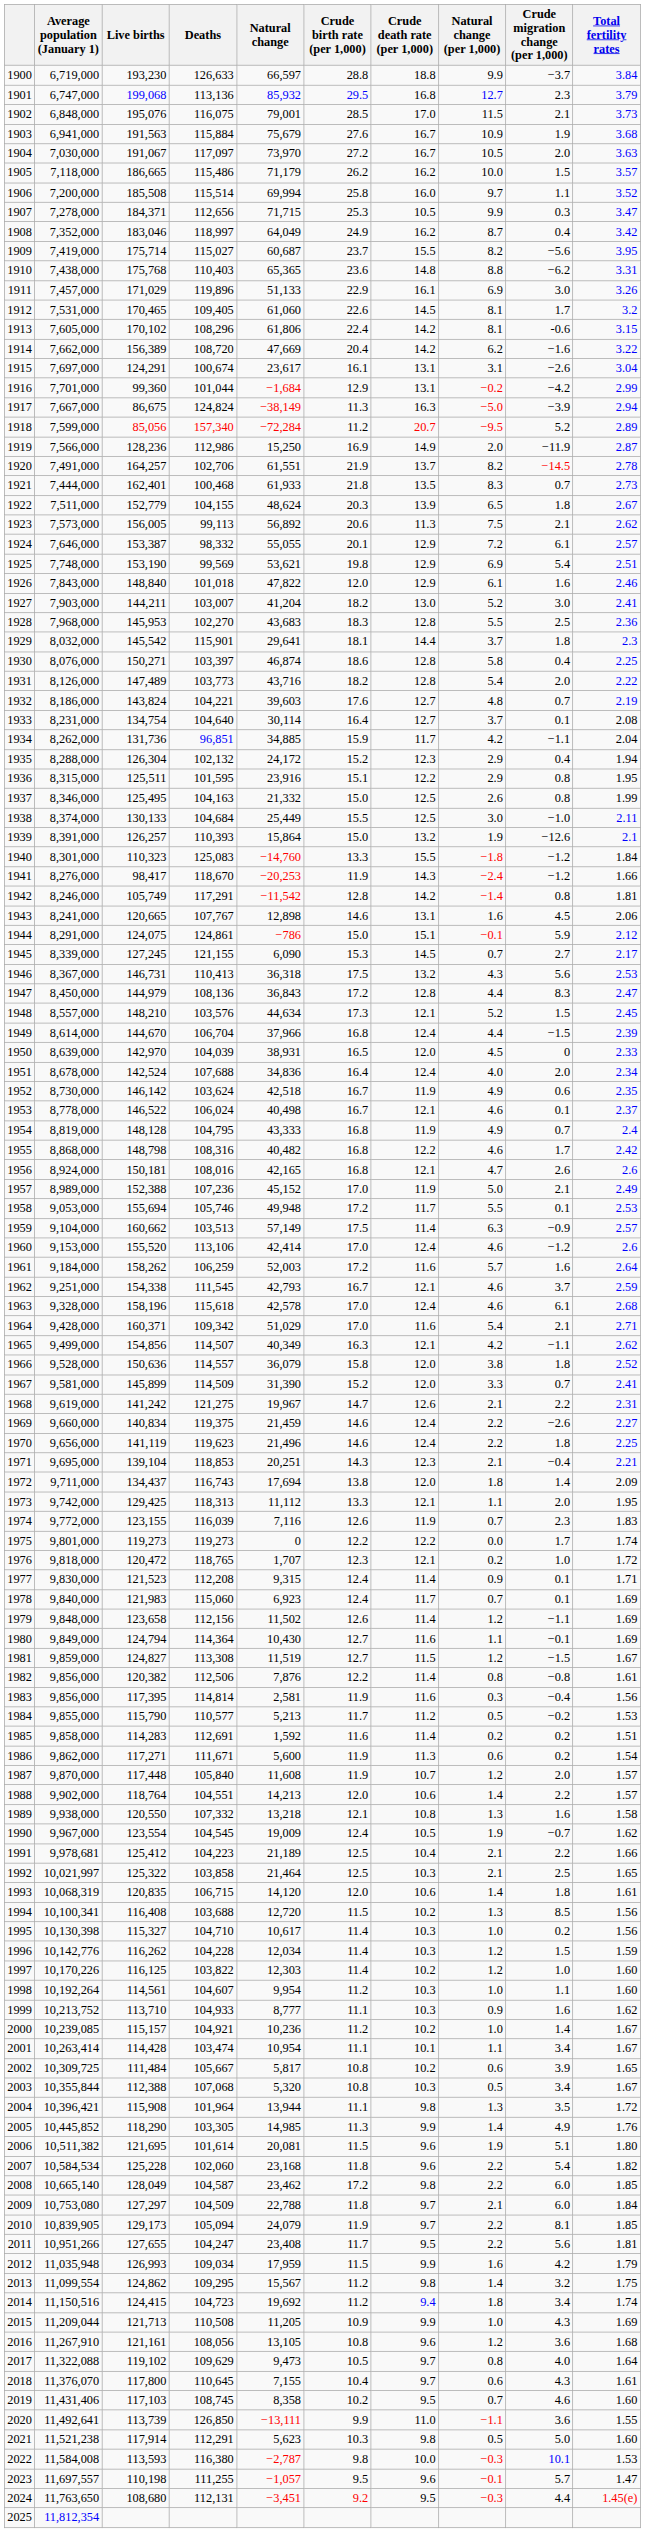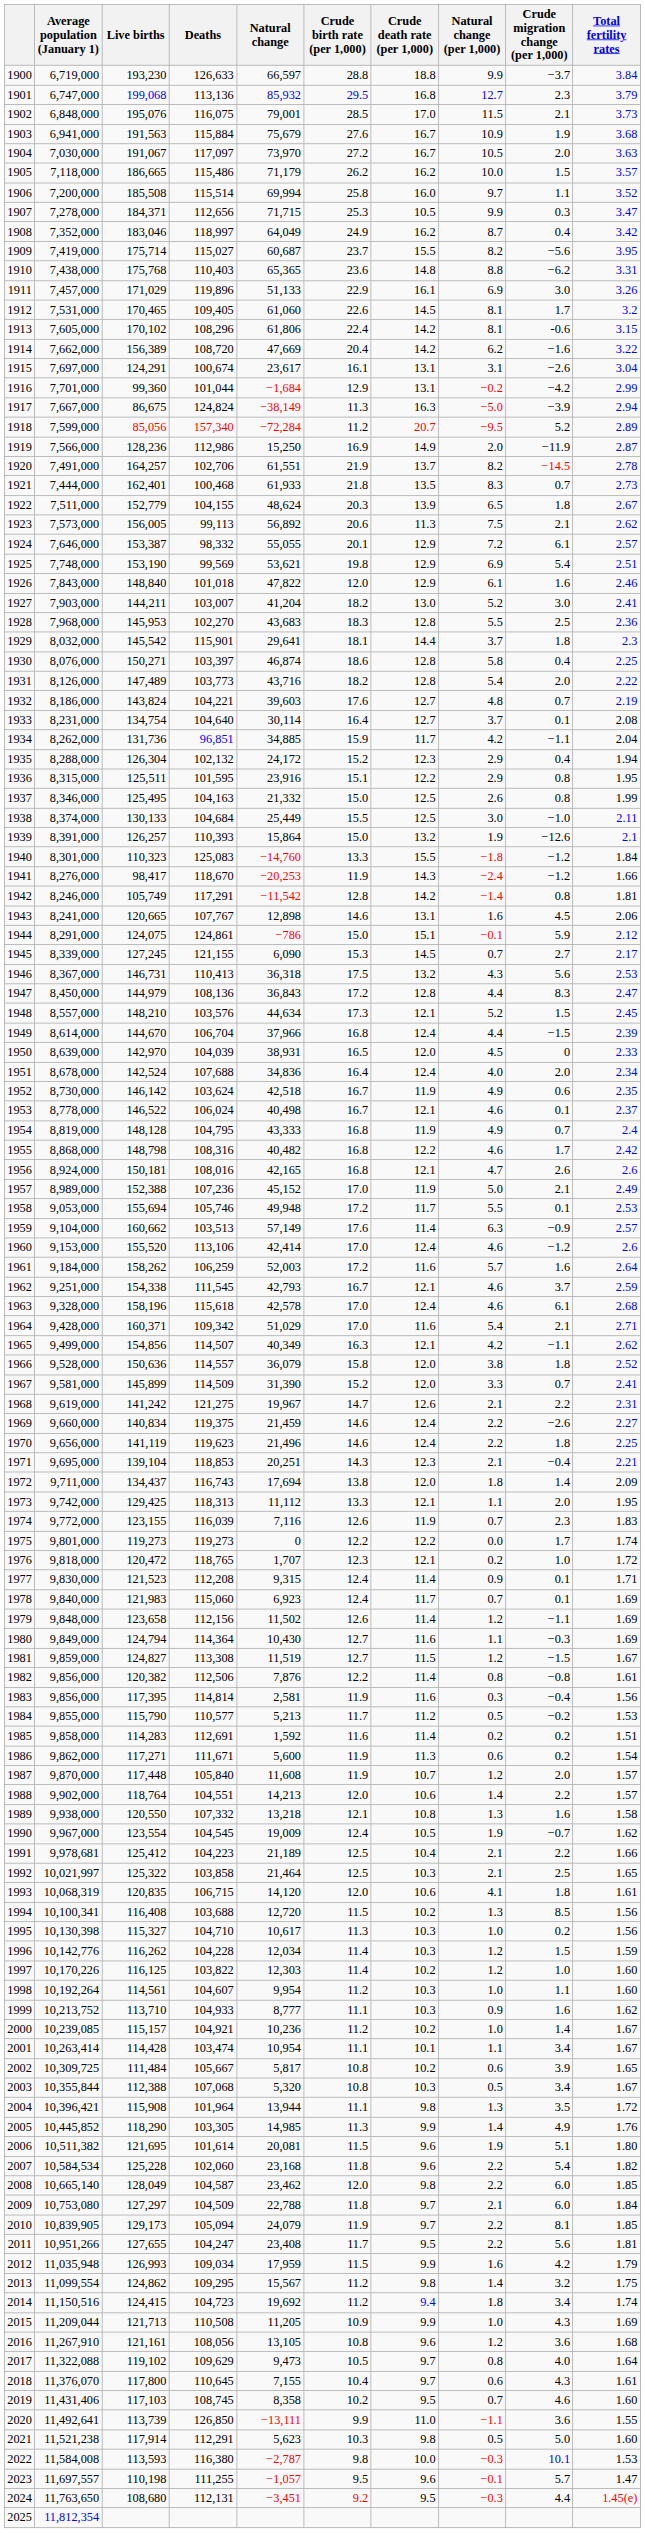(357, 1228) 17.5 -> (357, 1228) 17.6
(559, 1638) −0.1 -> (559, 1638) −0.3
(495, 1892) 1.4 -> (495, 1892) 4.1
(358, 1931) 11.4 -> (358, 1931) 11.3
(357, 2185) 17.2 -> (357, 2185) 12.0
